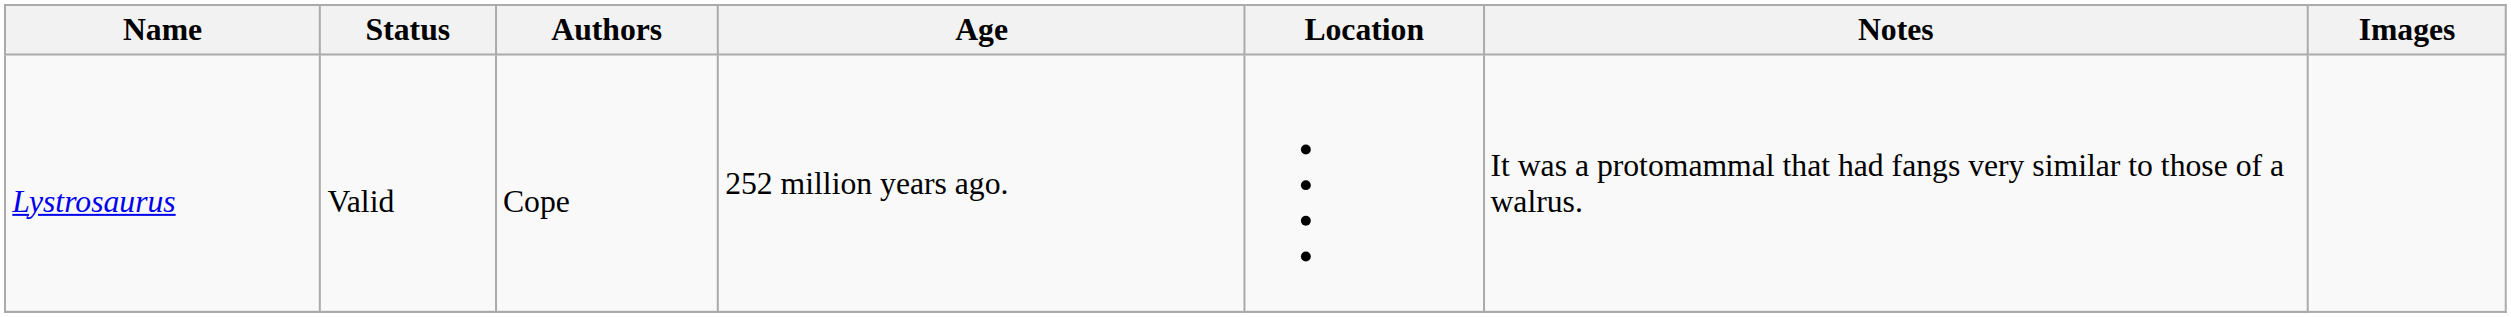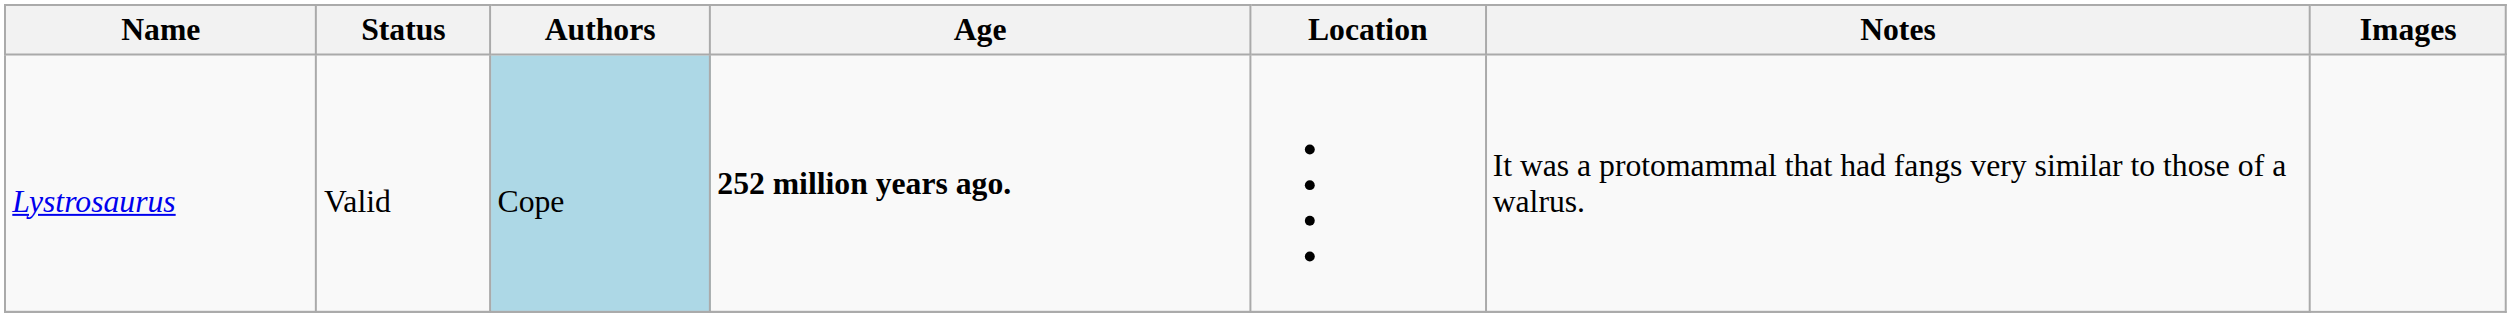(536, 200) no background -> (531, 200) lightblue background
(867, 182) normal -> (864, 182) bold
